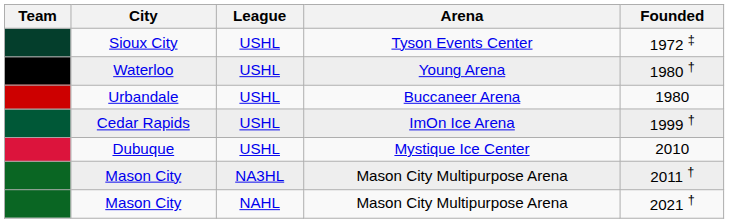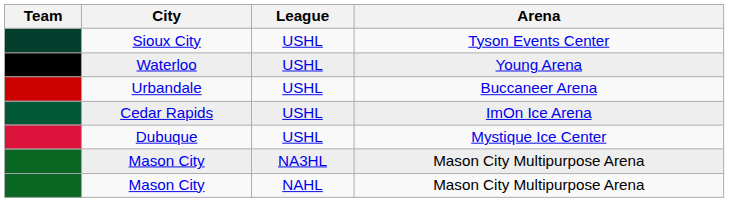- column: (672, 16)
